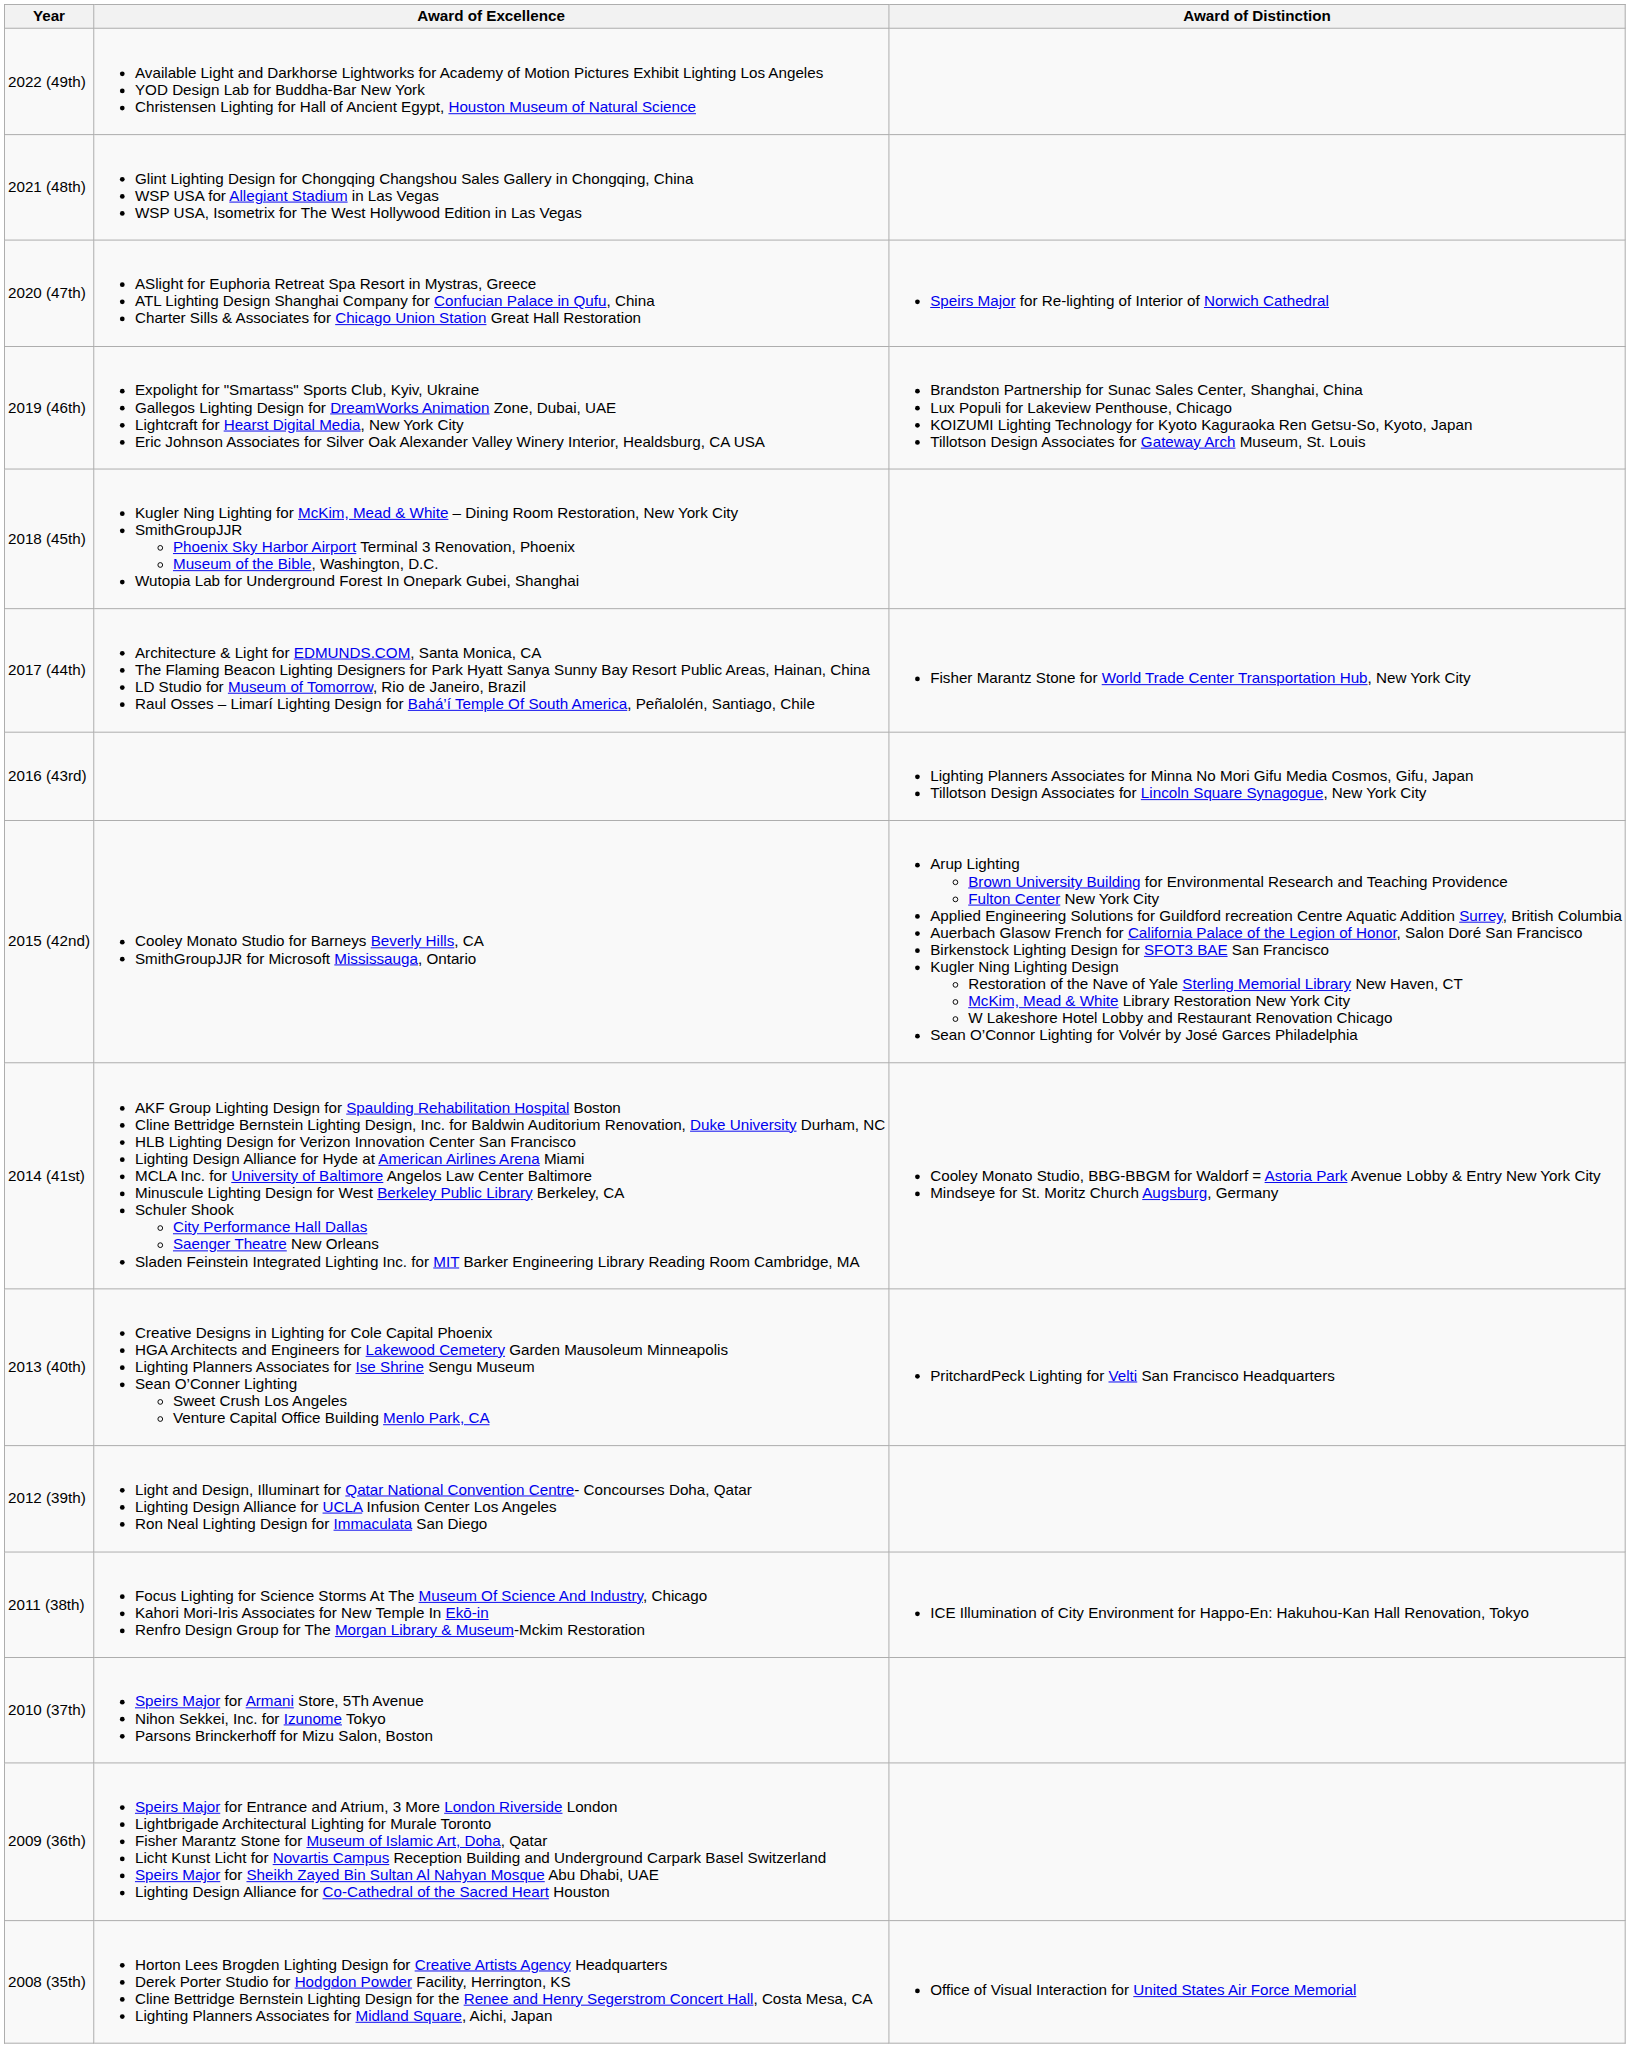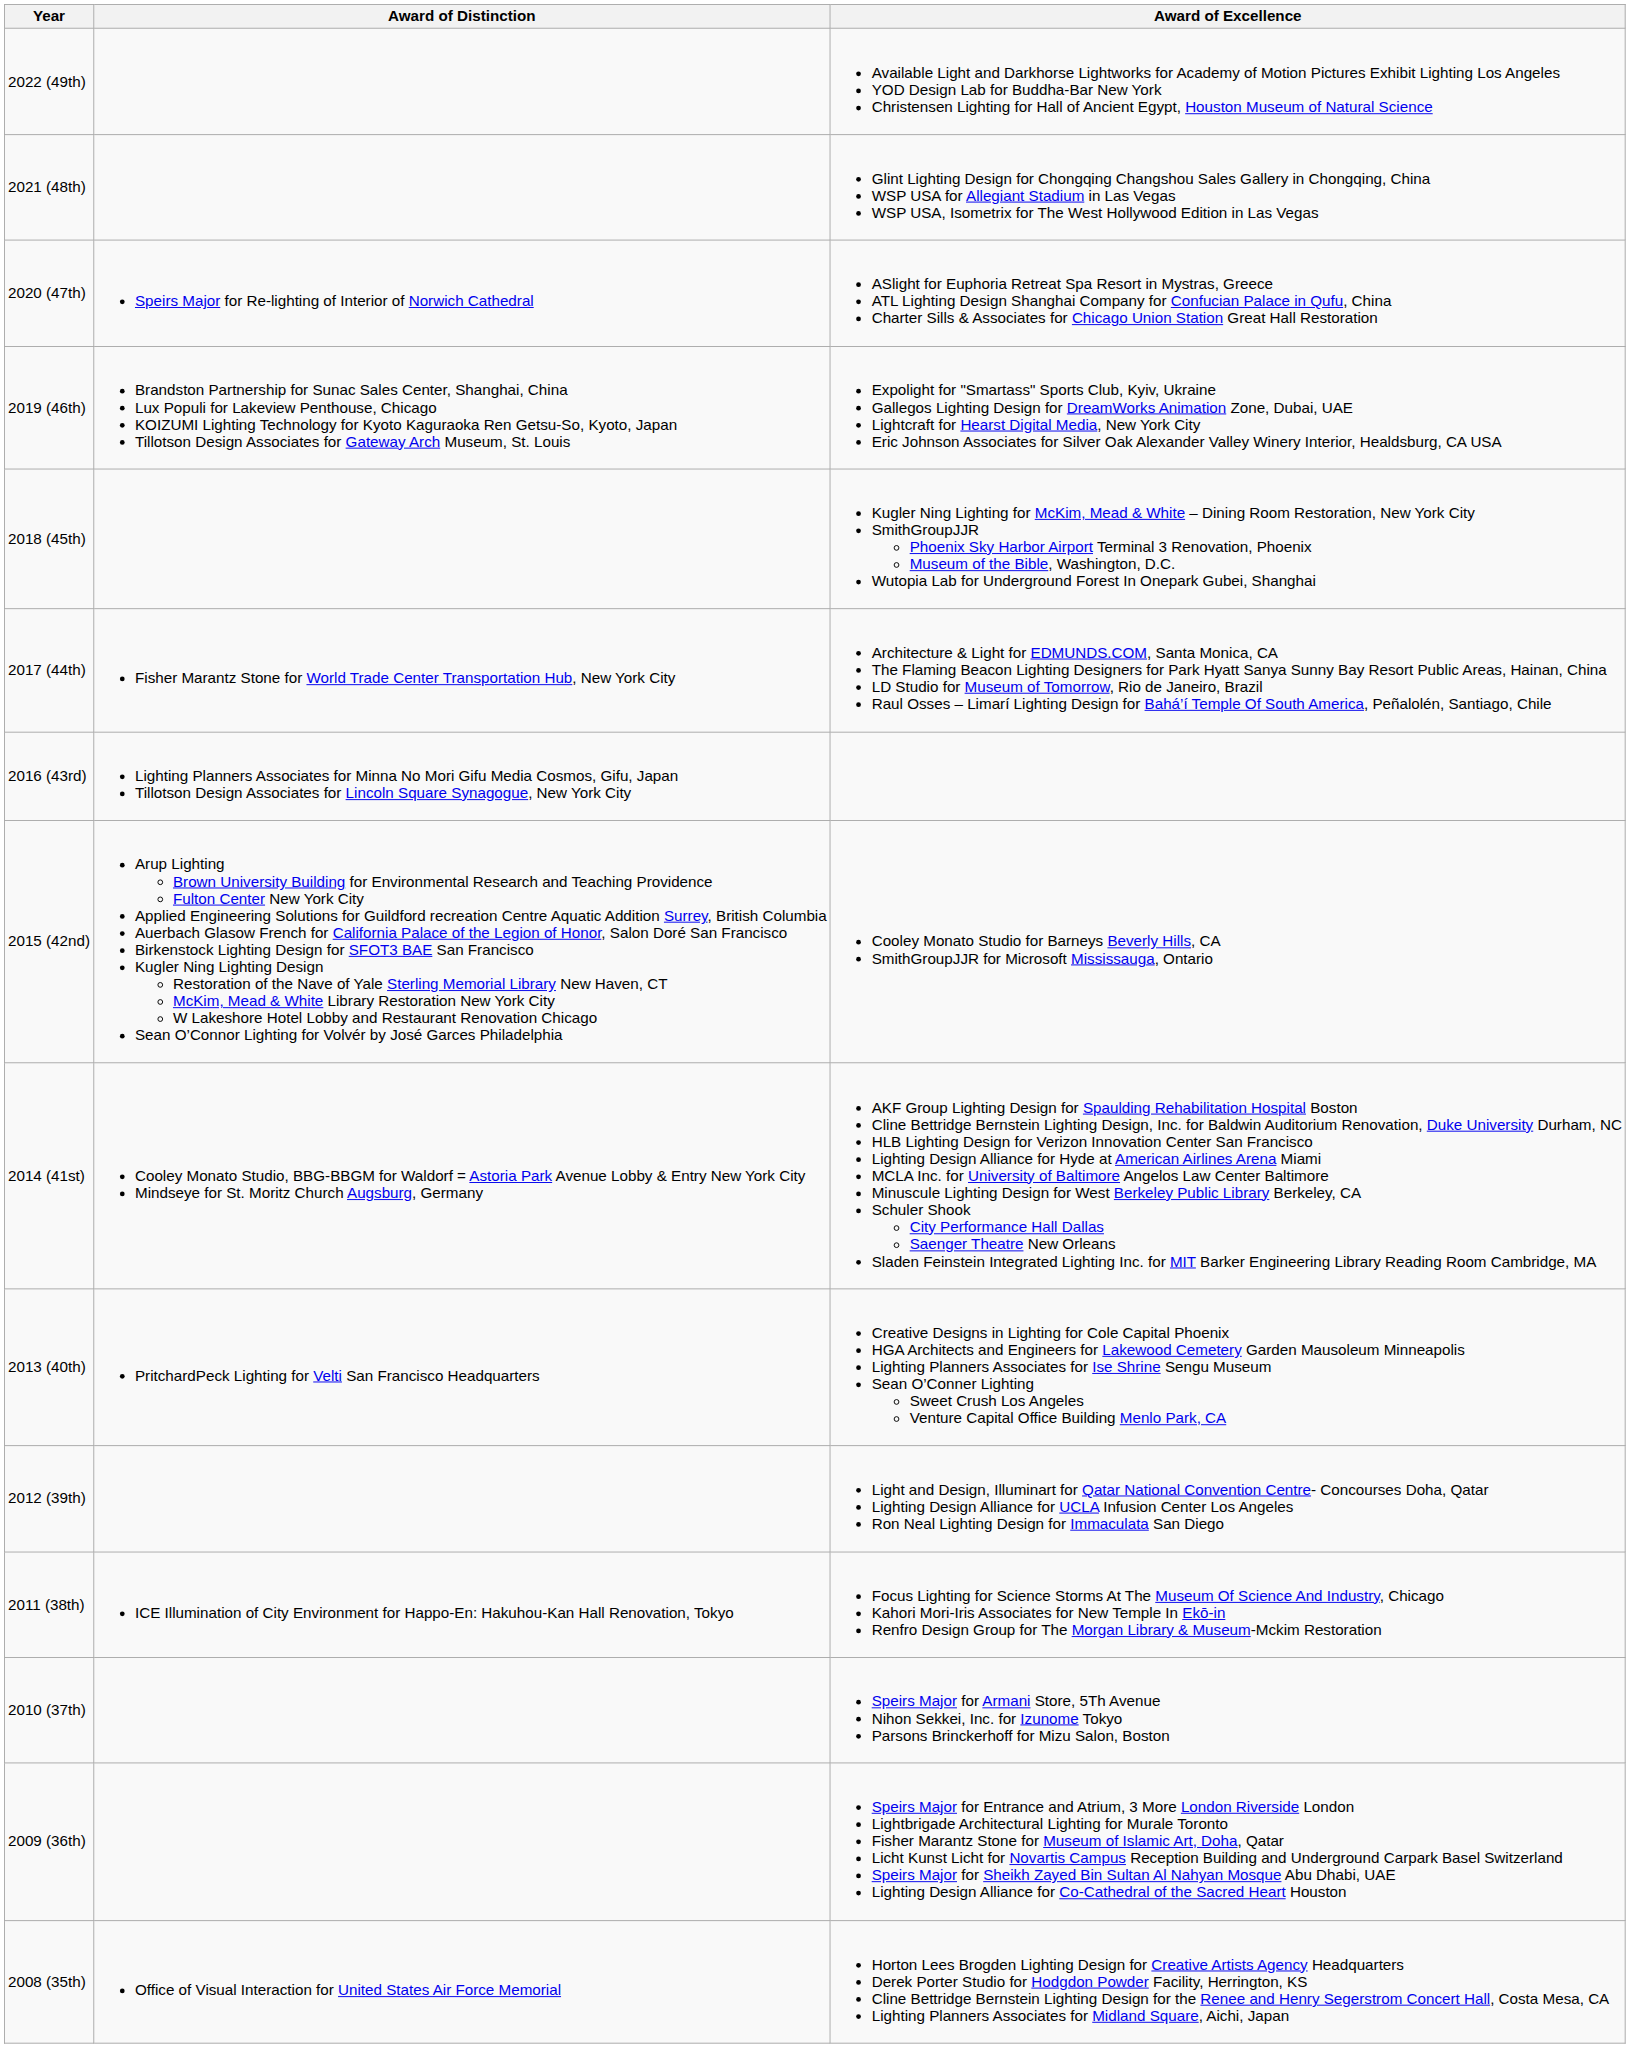columns swapped: (1257, 16) <-> (491, 16)
